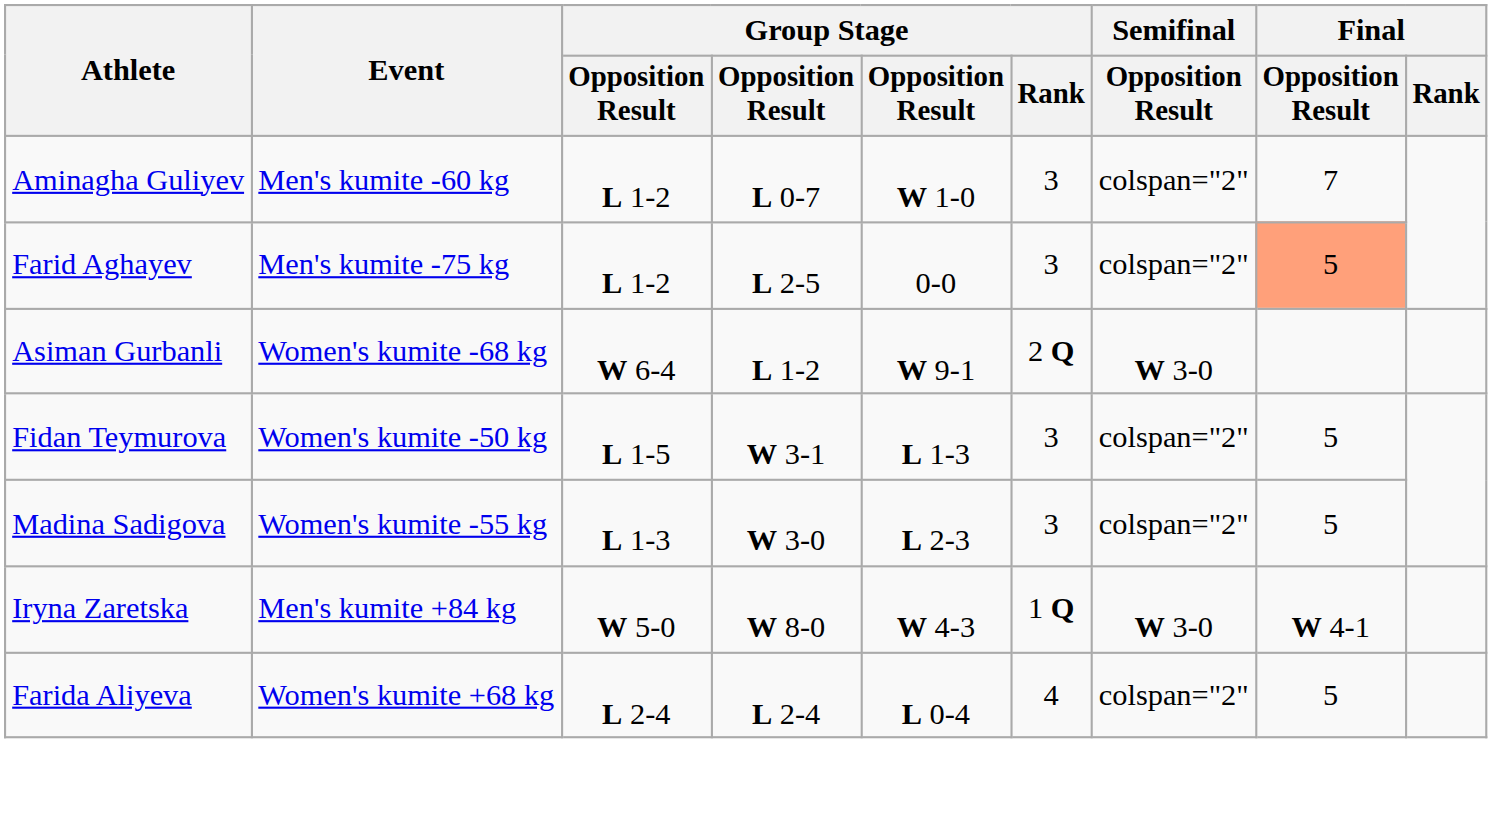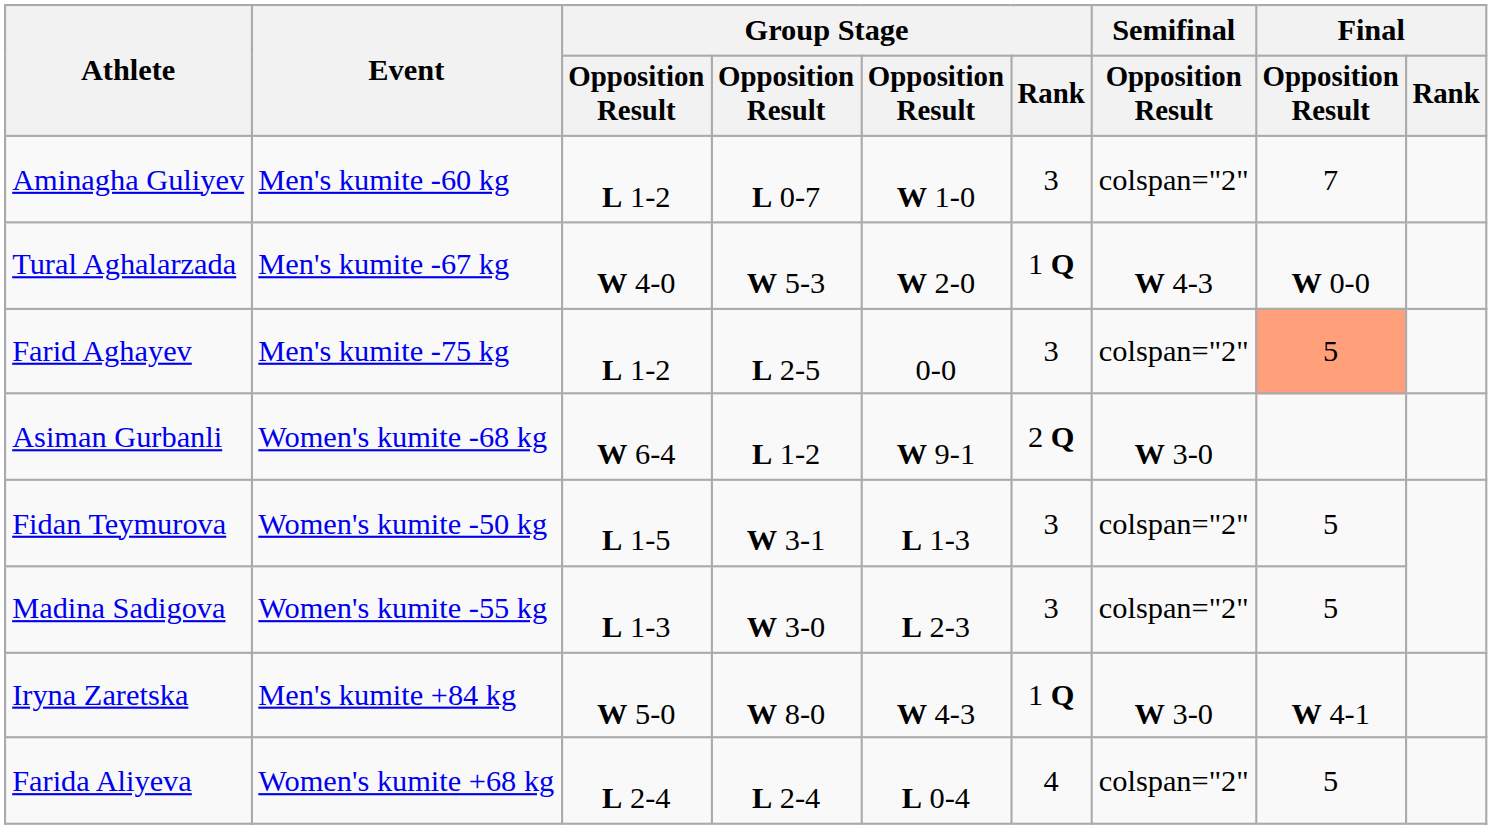+ row: (124, 265)
